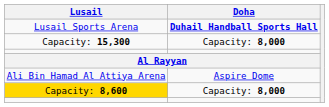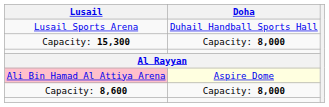(244, 27) bold -> (244, 27) normal
(86, 75) no background -> (86, 75) pink background
(244, 75) no background -> (244, 75) lightyellow background
(86, 90) gold background -> (86, 90) no background
